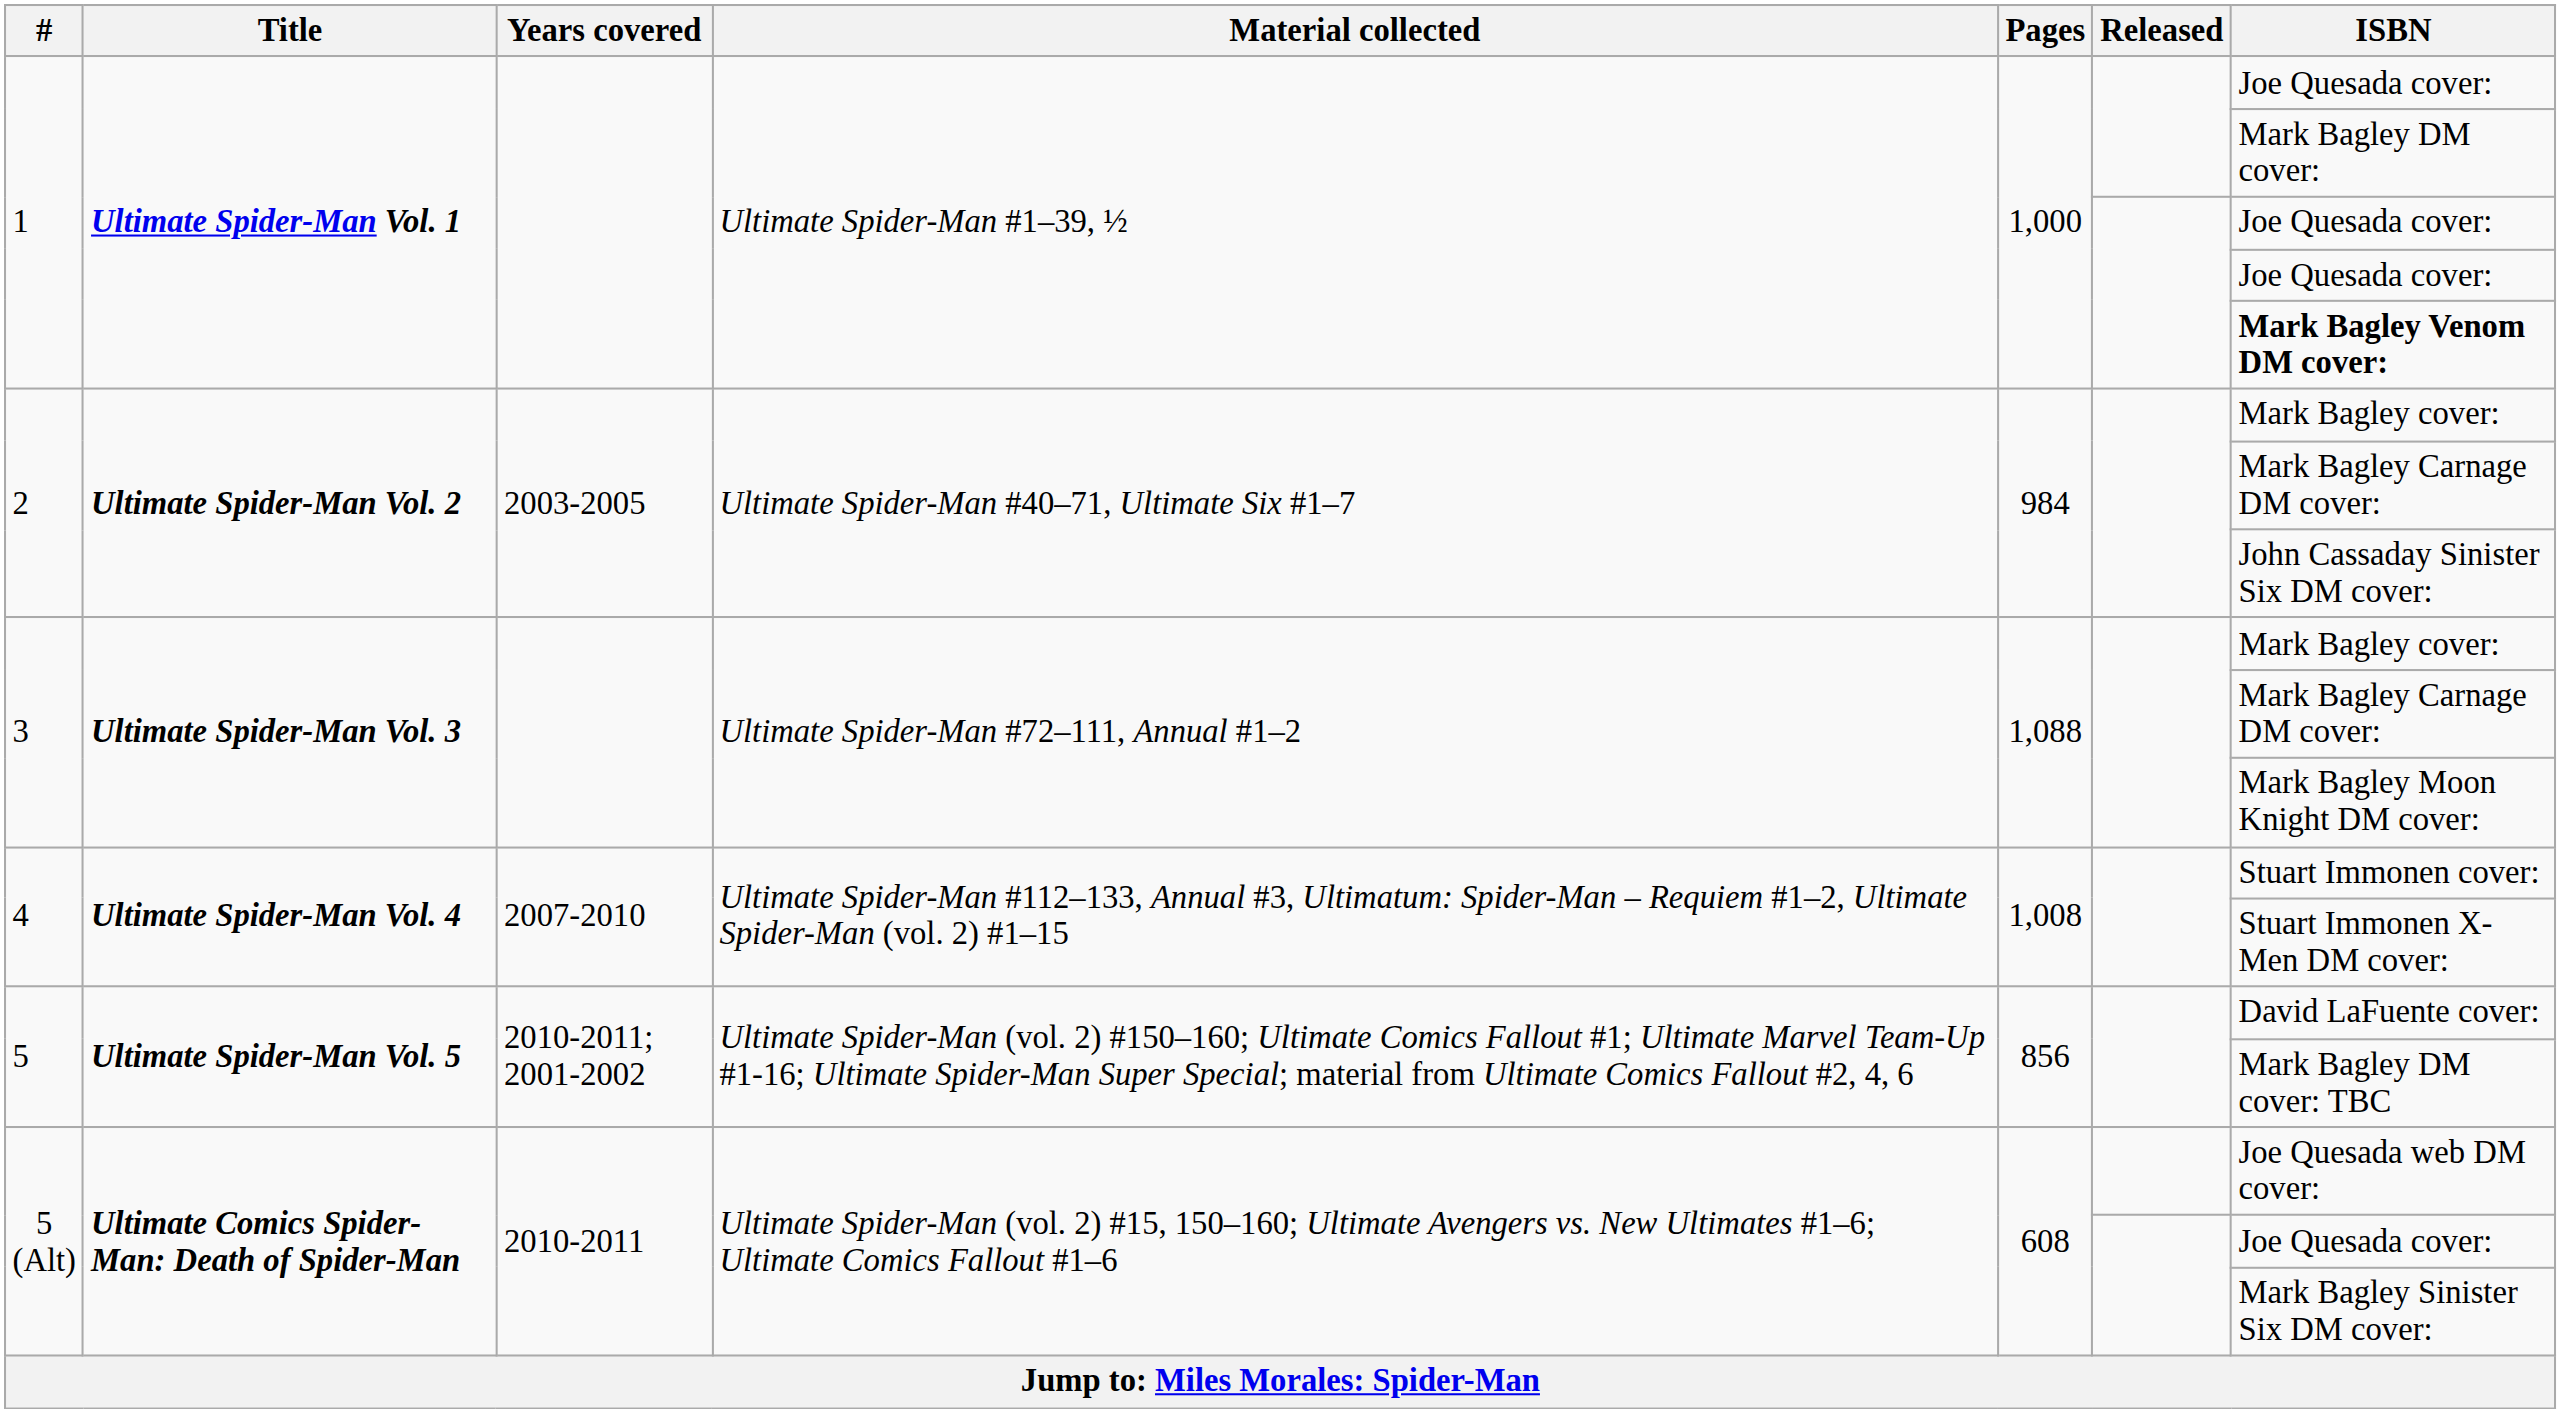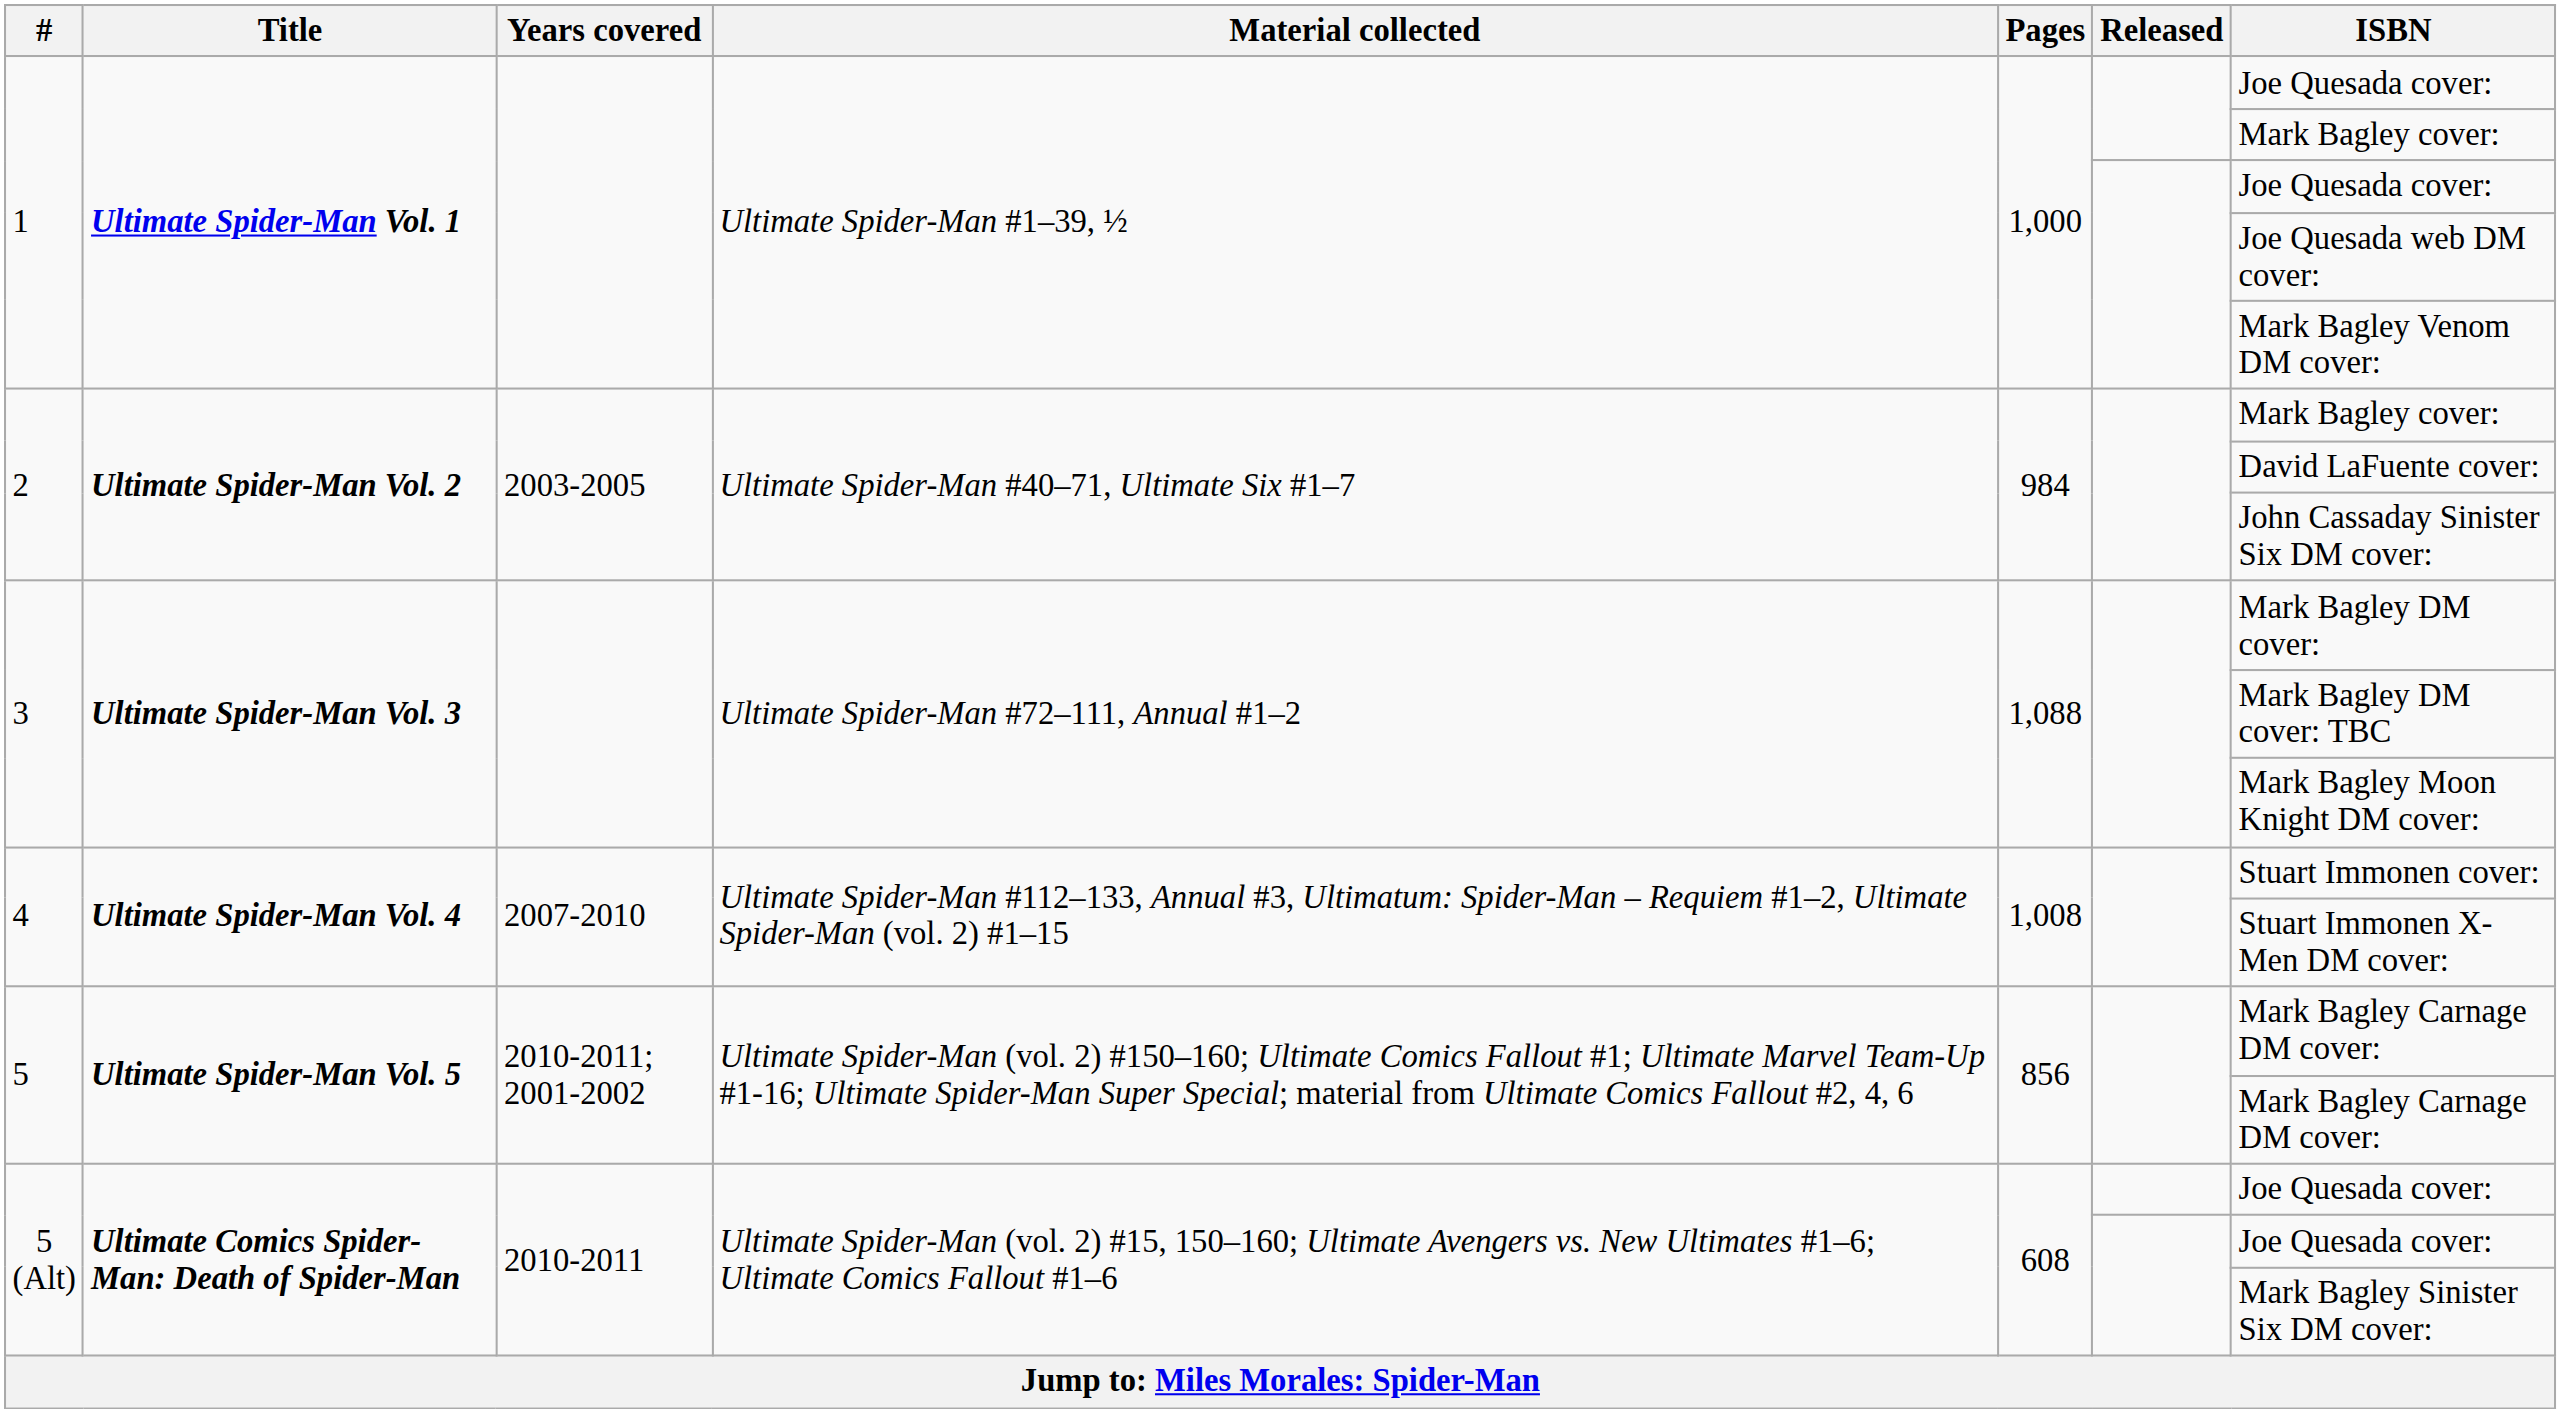(2355, 152) Mark Bagley DM cover: -> (2369, 133) Mark Bagley cover:
(2365, 274) Joe Quesada cover: -> (2382, 255) Joe Quesada web DM cover:
(2382, 344) bold -> (2374, 344) normal
(2383, 484) Mark Bagley Carnage DM cover: -> (2389, 466) David LaFuente cover:
(2369, 643) Mark Bagley cover: -> (2355, 624) Mark Bagley DM cover:
(2383, 713) Mark Bagley Carnage DM cover: -> (2355, 713) Mark Bagley DM cover: TBC
(2389, 1012) David LaFuente cover: -> (2383, 1030) Mark Bagley Carnage DM cover:
(2355, 1082) Mark Bagley DM cover: TBC -> (2383, 1118) Mark Bagley Carnage DM cover:
(2382, 1170) Joe Quesada web DM cover: -> (2365, 1189) Joe Quesada cover:
